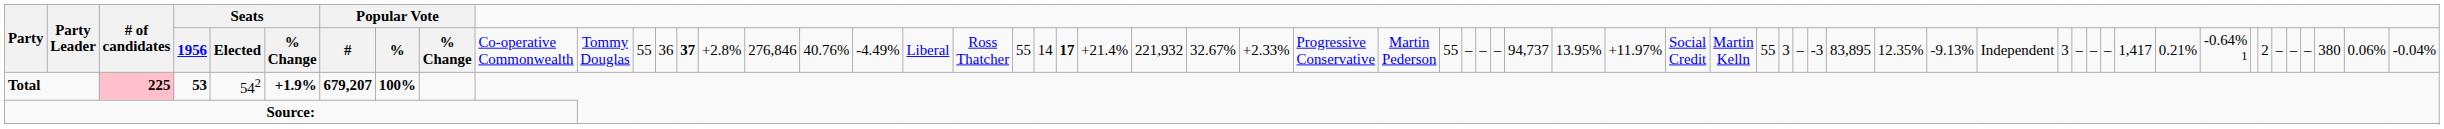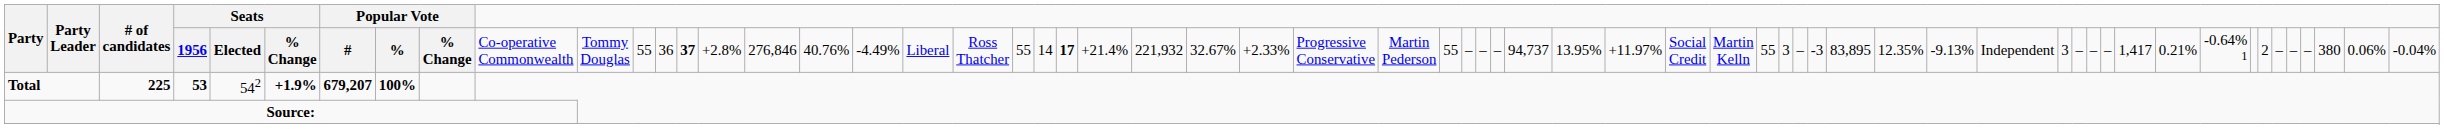(159, 86) pink background -> (159, 86) no background
